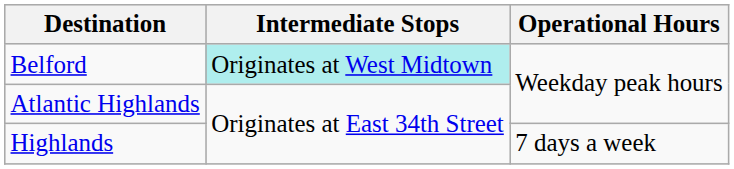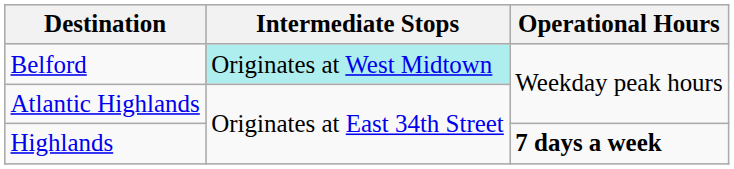(586, 143) normal -> (588, 143) bold
